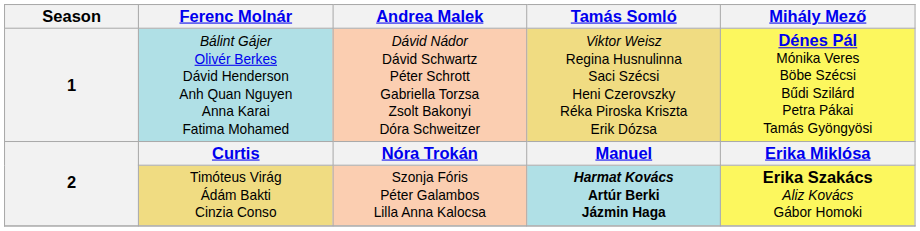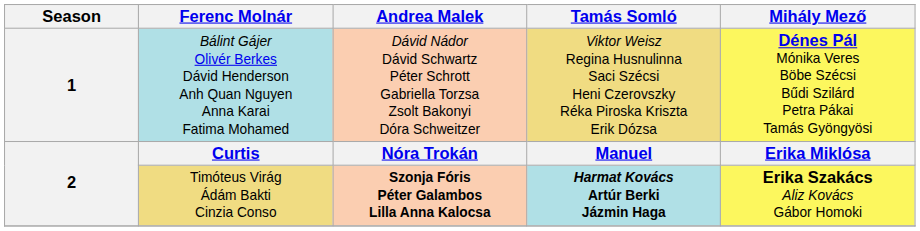(430, 195) normal -> (430, 194) bold
